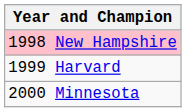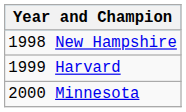(93, 43) pink background -> (93, 43) no background
